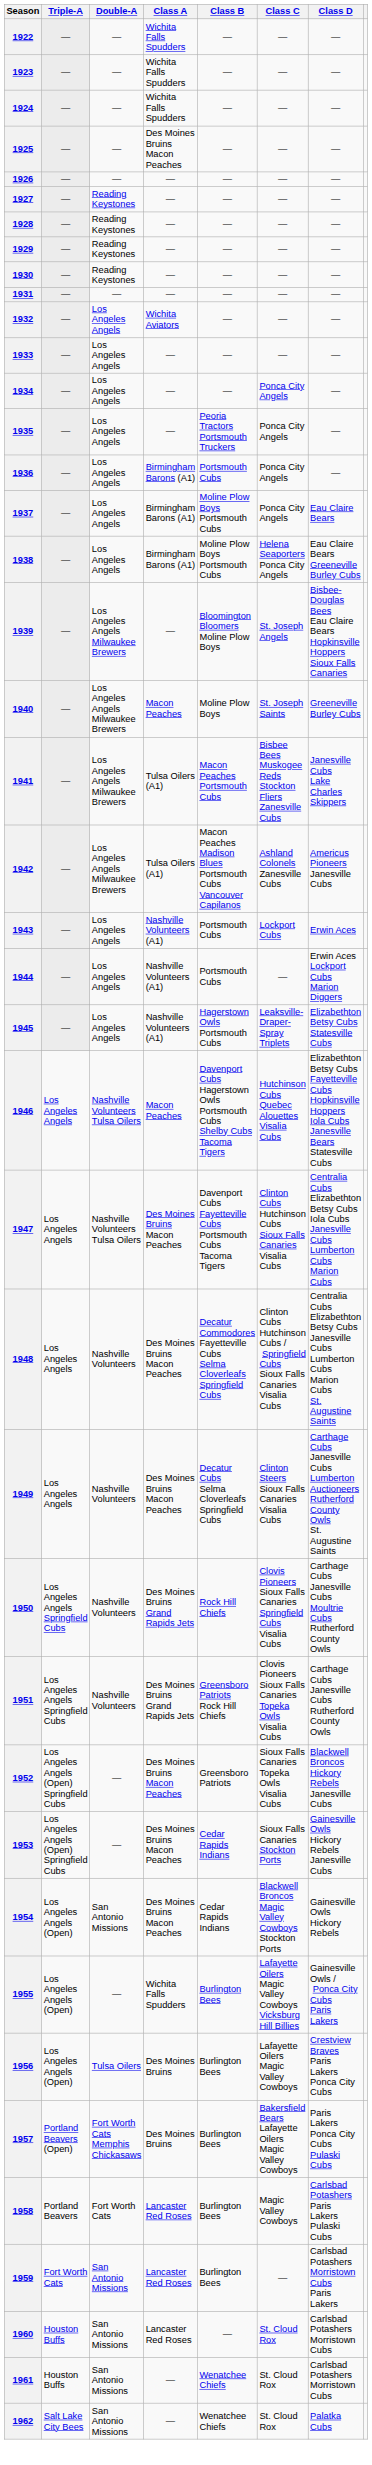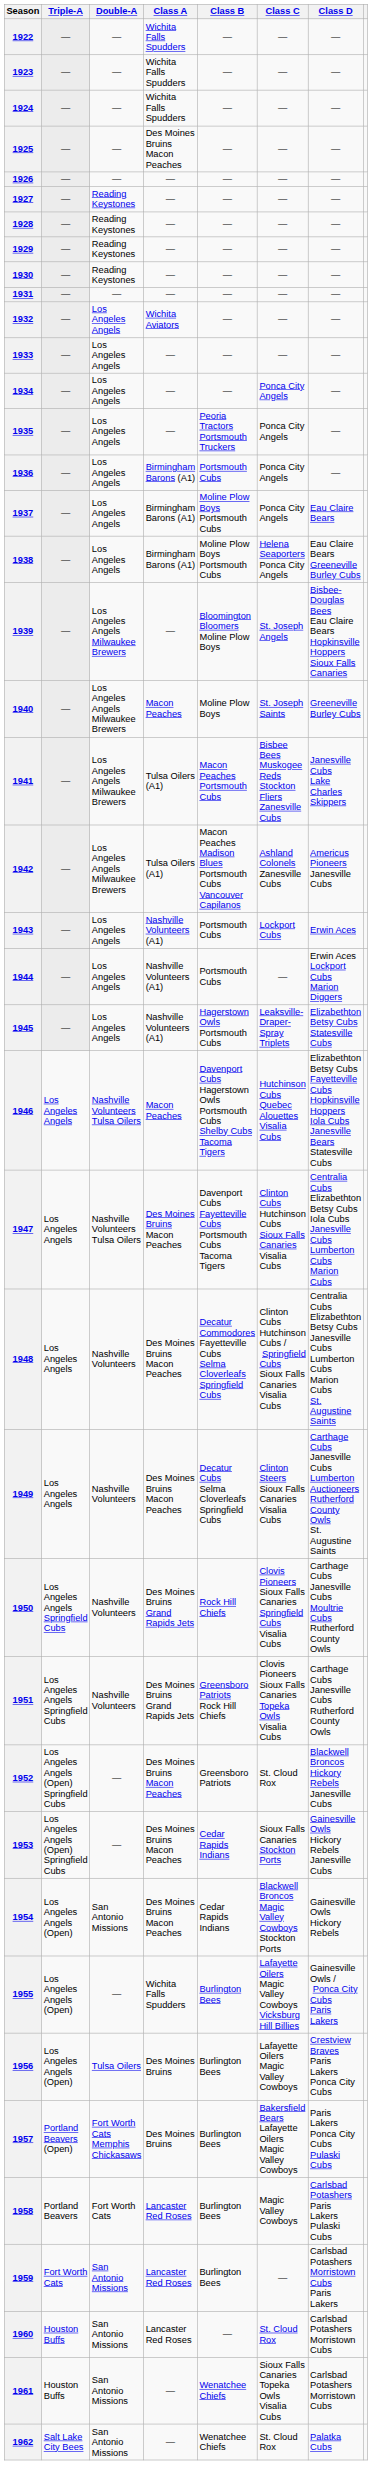(282, 1778) Sioux Falls Canaries Topeka Owls Visalia Cubs -> (278, 1778) St. Cloud Rox
(278, 2380) St. Cloud Rox -> (282, 2391) Sioux Falls Canaries Topeka Owls Visalia Cubs
